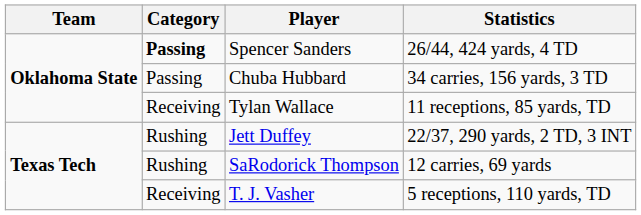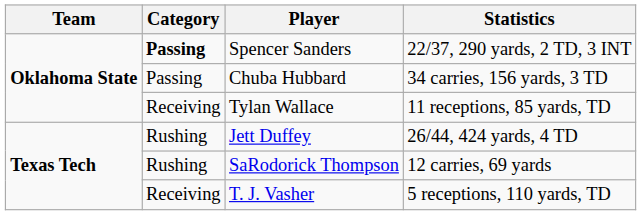(493, 48) 26/44, 424 yards, 4 TD -> (519, 48) 22/37, 290 yards, 2 TD, 3 INT
(519, 136) 22/37, 290 yards, 2 TD, 3 INT -> (493, 136) 26/44, 424 yards, 4 TD
